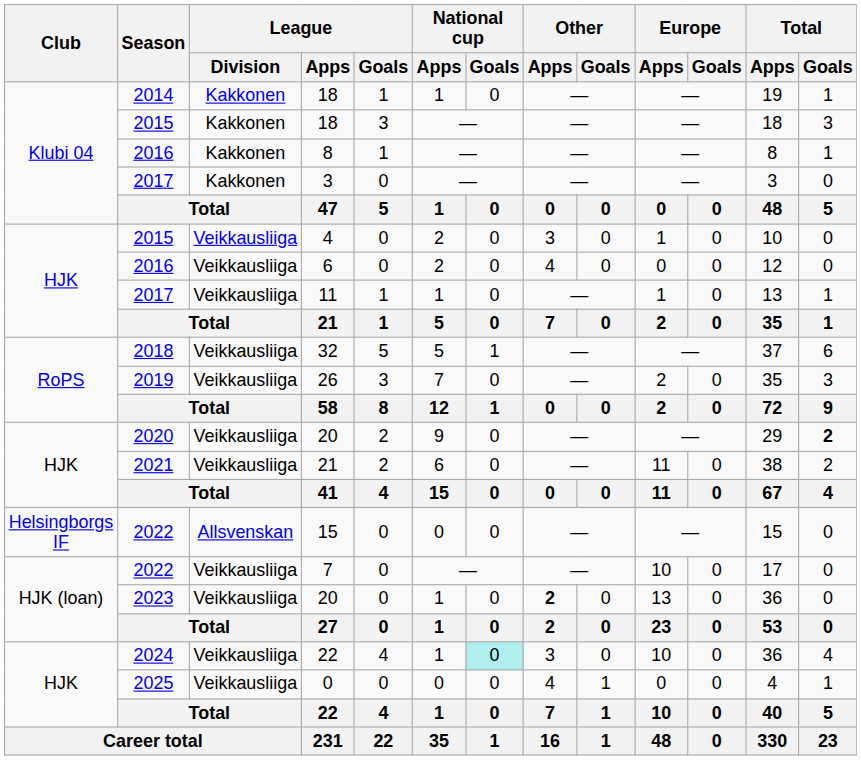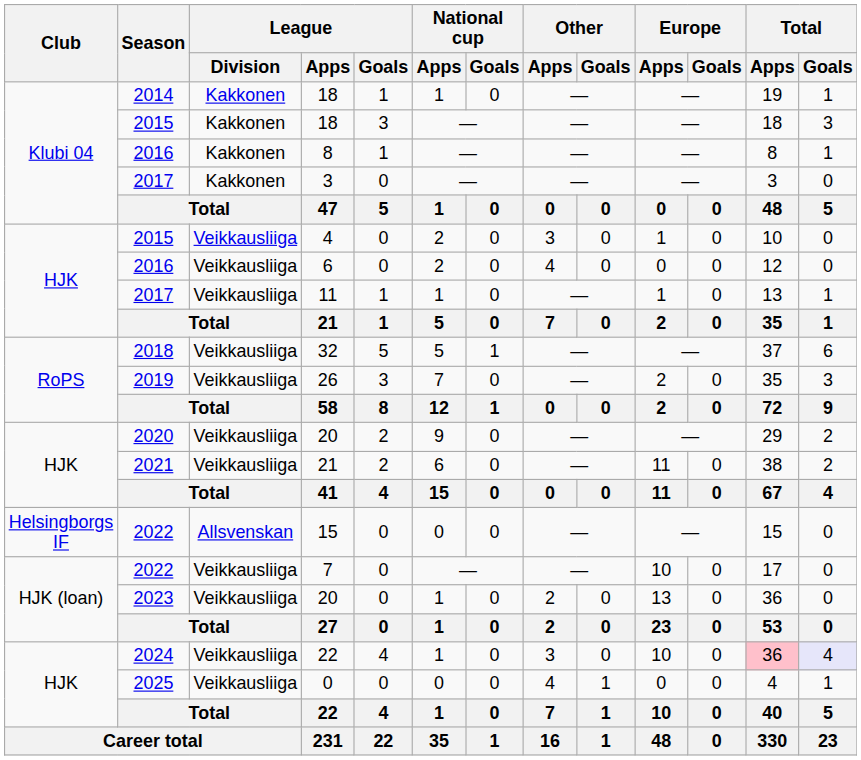(828, 436) bold -> (828, 436) normal
(550, 599) bold -> (550, 599) normal
(495, 655) paleturquoise background -> (495, 655) no background
(772, 655) no background -> (772, 655) pink background
(828, 655) no background -> (828, 655) lavender background
